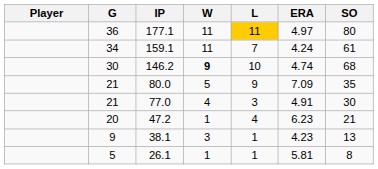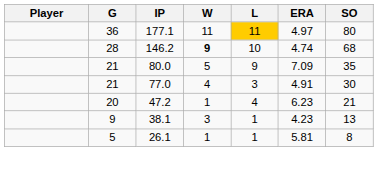- row: (160, 48)
(112, 66) 30 -> (112, 48) 28
